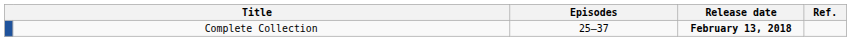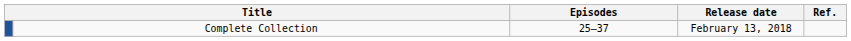(741, 29) bold -> (741, 29) normal
